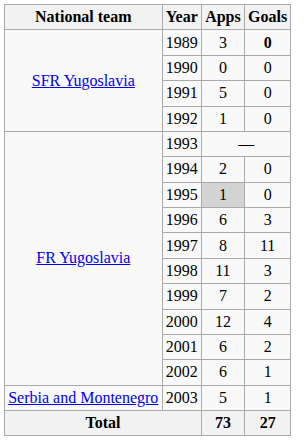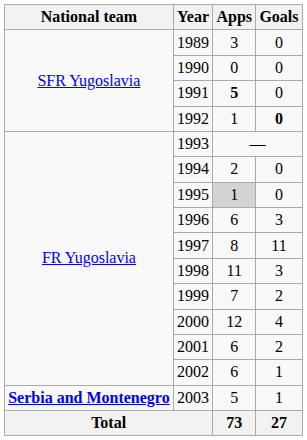(268, 42) bold -> (279, 42) normal
(223, 93) normal -> (234, 93) bold
(268, 118) normal -> (279, 118) bold
(83, 397) normal -> (89, 397) bold
